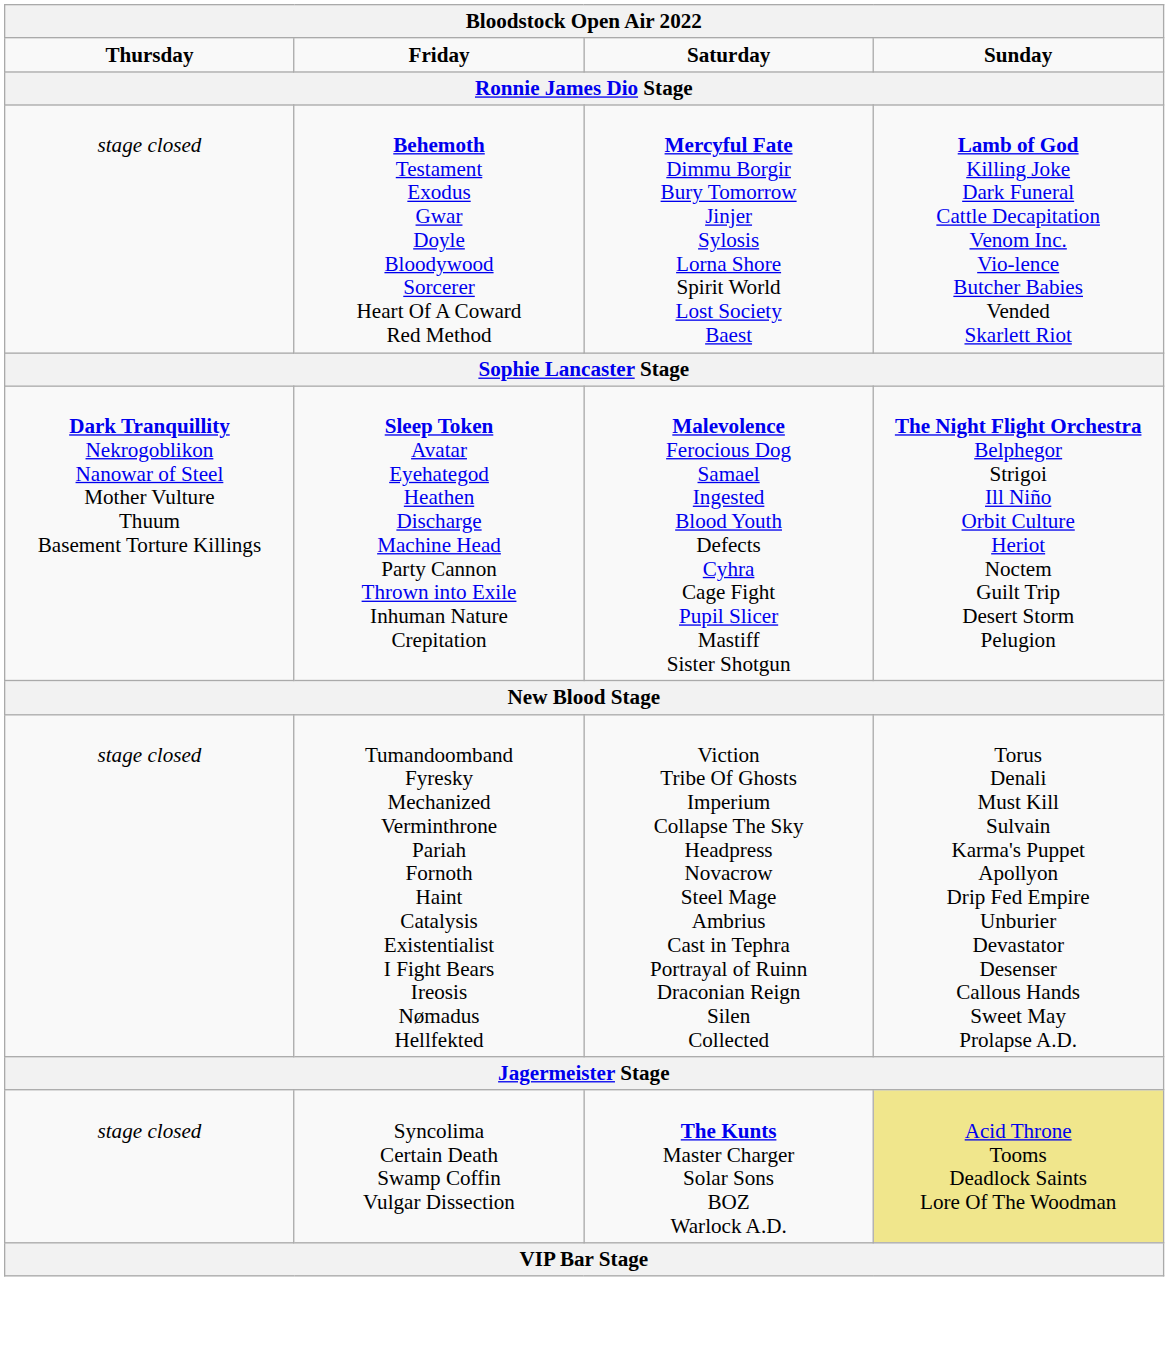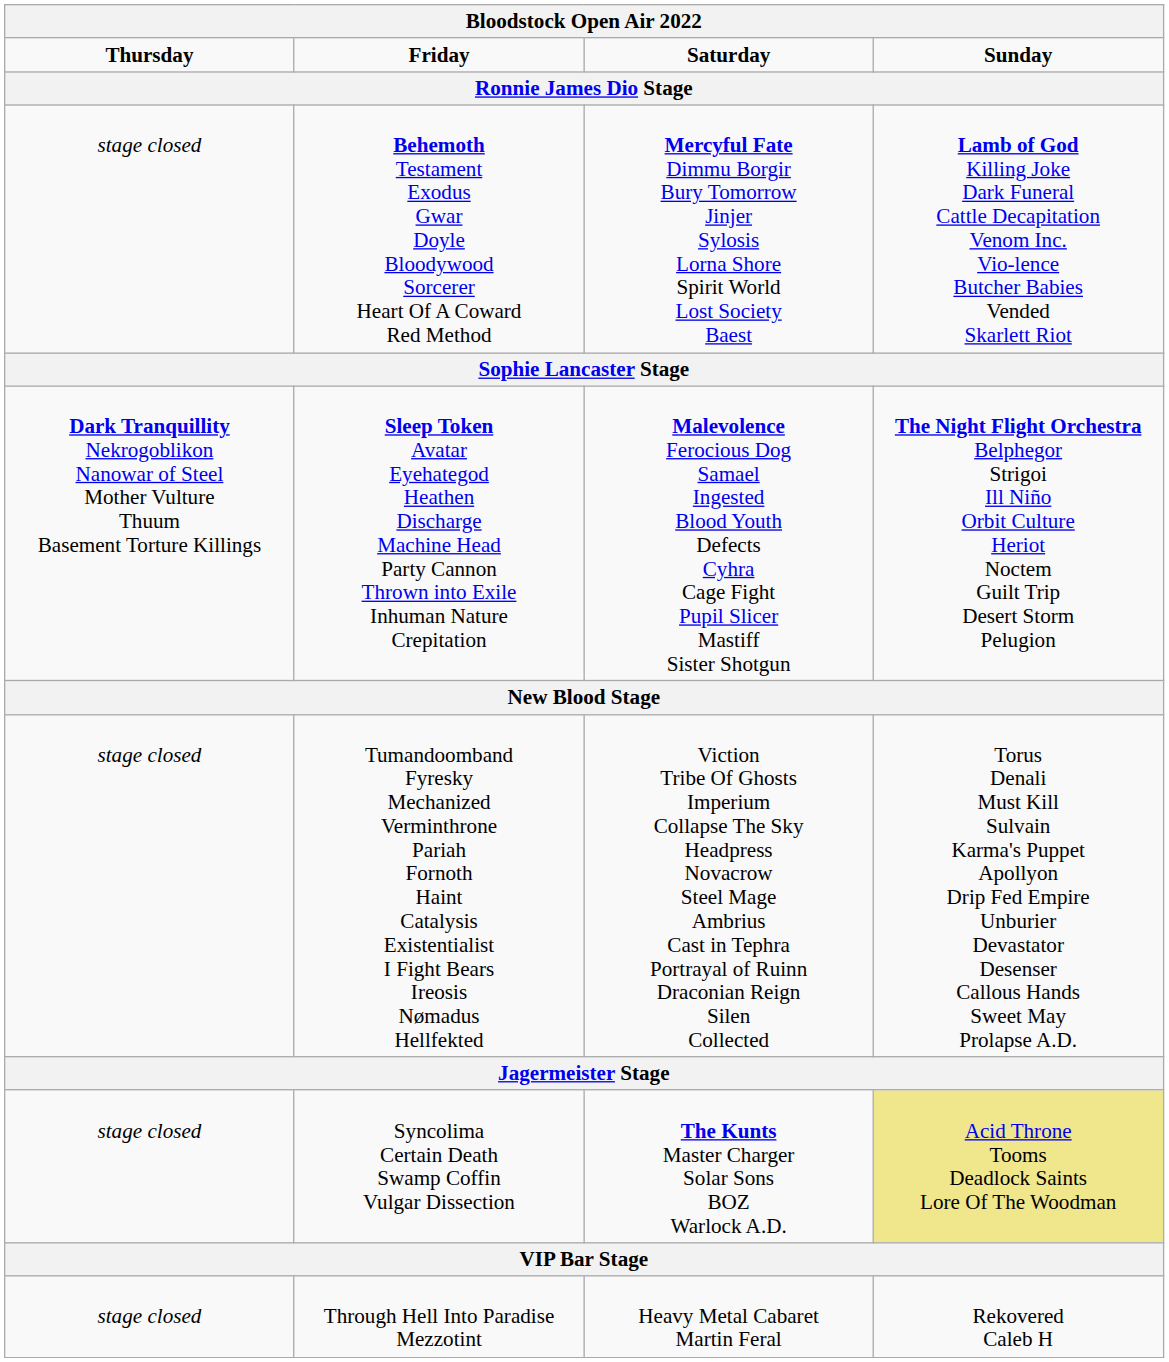+ row: (439, 1328)
